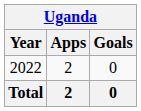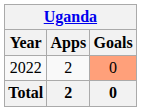(113, 67) no background -> (113, 67) lightsalmon background
